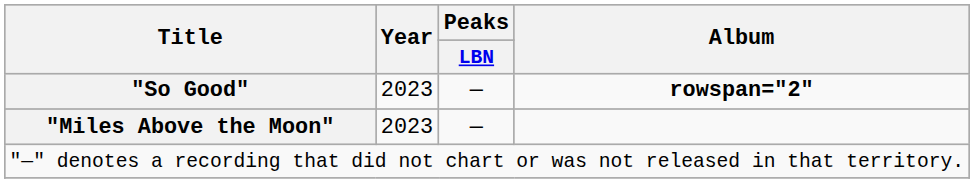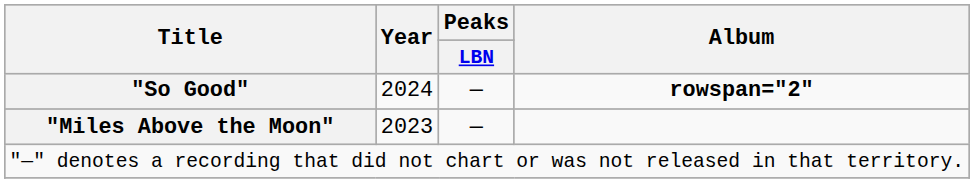(407, 91) 2023 -> (407, 91) 2024
